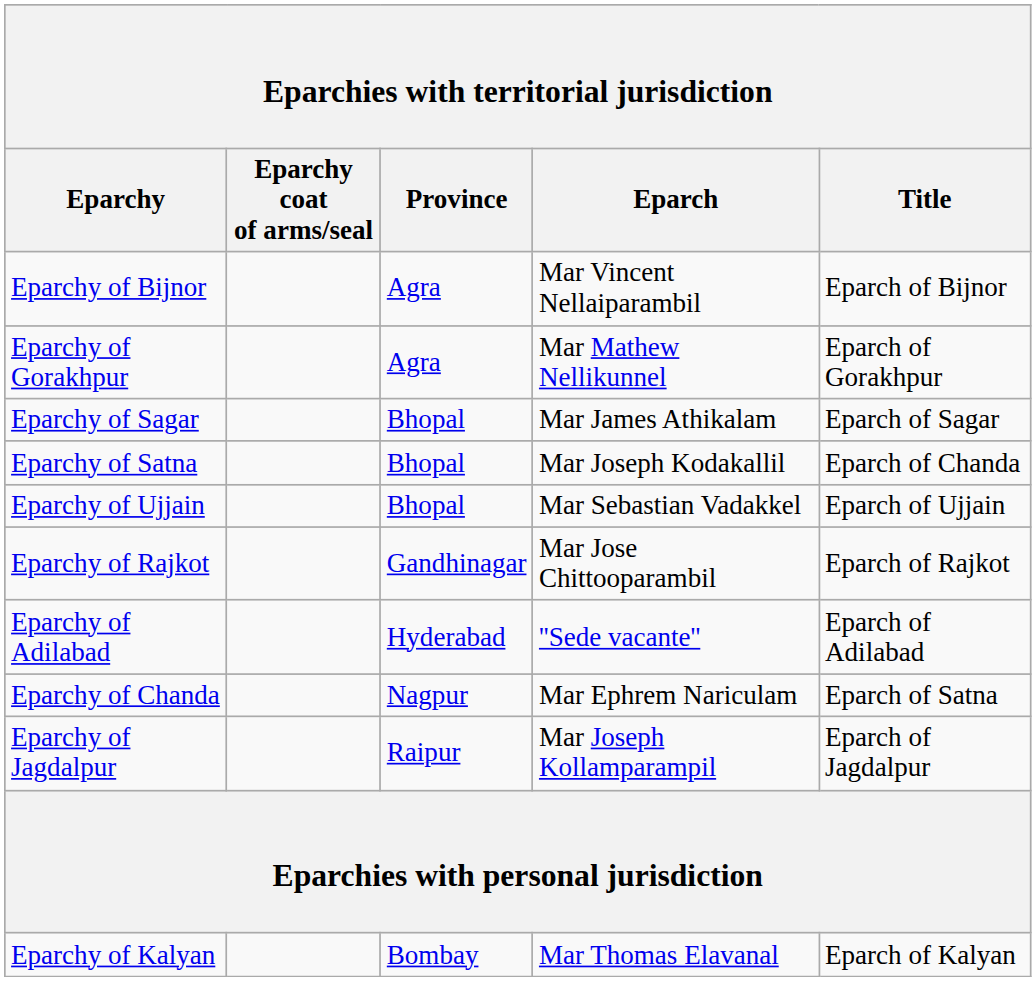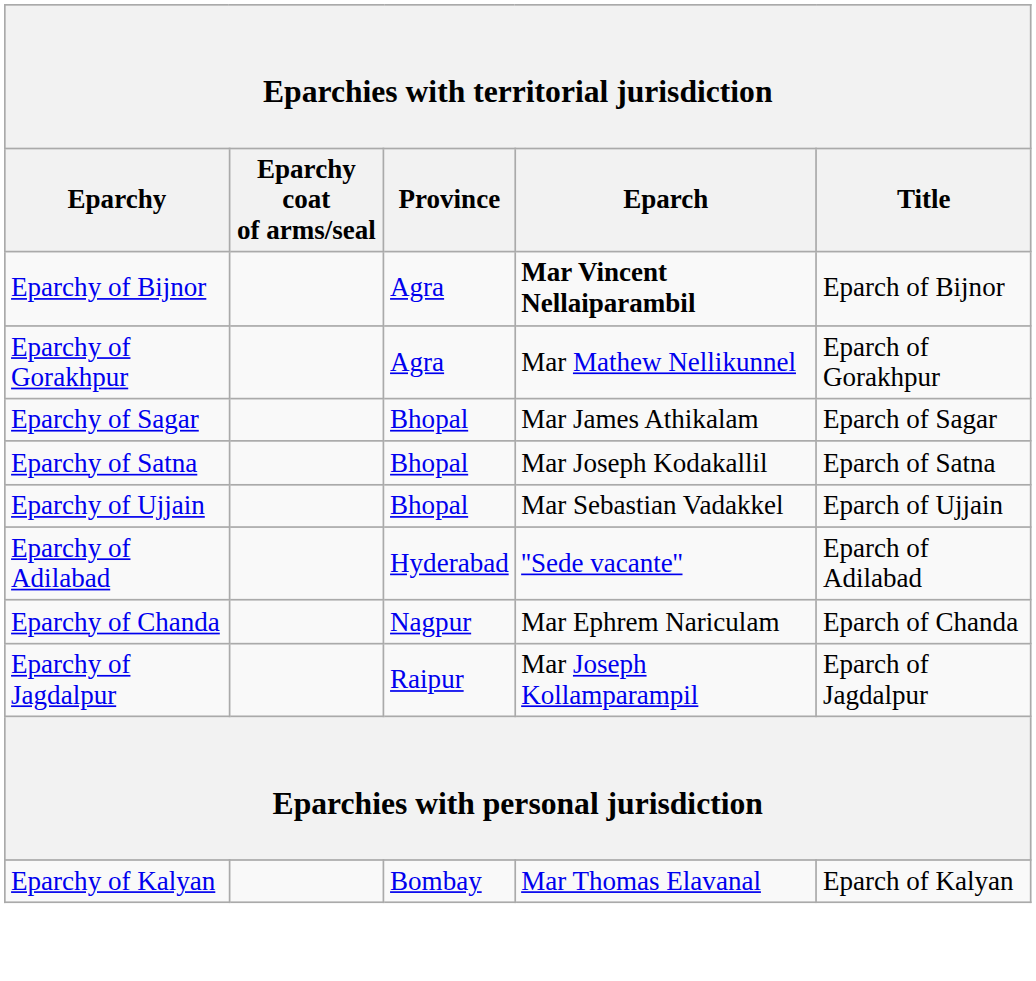(620, 288) normal -> (608, 288) bold
(923, 462) Eparch of Chanda -> (909, 462) Eparch of Satna
- row: (110, 563)
(911, 694) Eparch of Satna -> (921, 621) Eparch of Chanda
